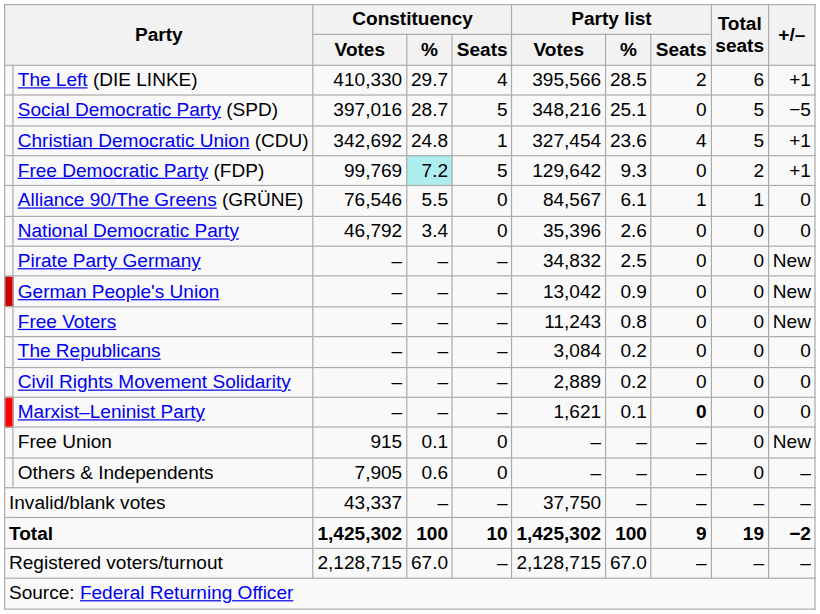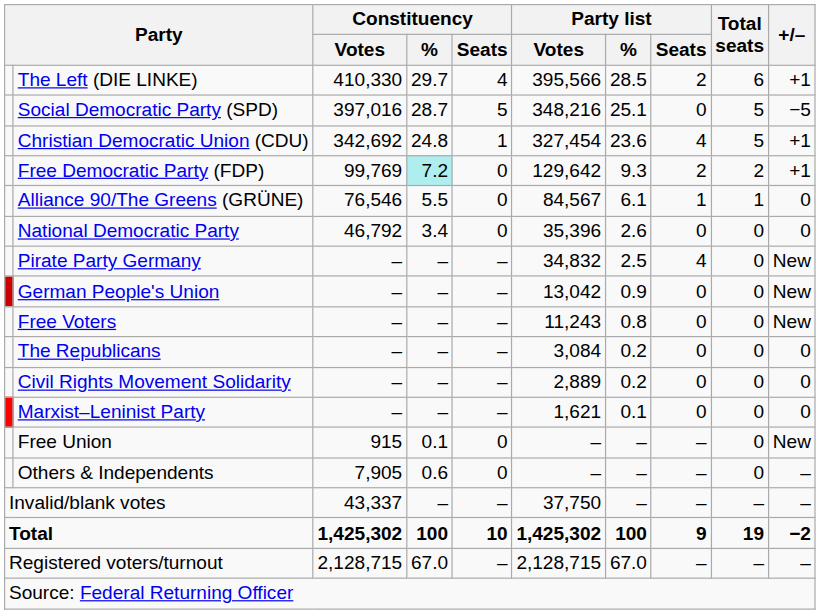(502, 170) 5 -> (502, 170) 0
(701, 170) 0 -> (701, 170) 2
(701, 261) 0 -> (701, 261) 4
(701, 412) bold -> (701, 412) normal
